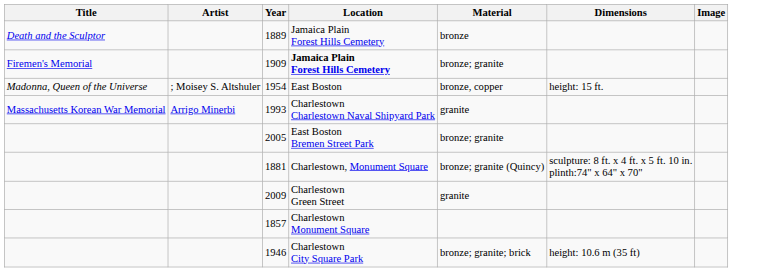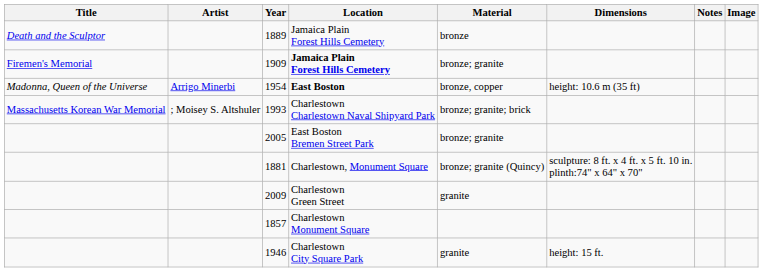+ column: (710, 12)
(215, 86) ; Moisey S. Altshuler -> (203, 86) Arrigo Minerbi
(316, 86) normal -> (318, 86) bold
(576, 86) height: 15 ft. -> (594, 86) height: 10.6 m (35 ft)
(203, 109) Arrigo Minerbi -> (215, 109) ; Moisey S. Altshuler
(455, 109) granite -> (485, 109) bronze; granite; brick
(485, 252) bronze; granite; brick -> (455, 252) granite
(594, 252) height: 10.6 m (35 ft) -> (576, 252) height: 15 ft.
